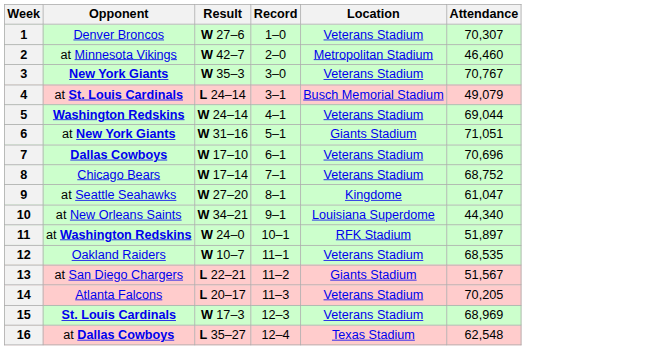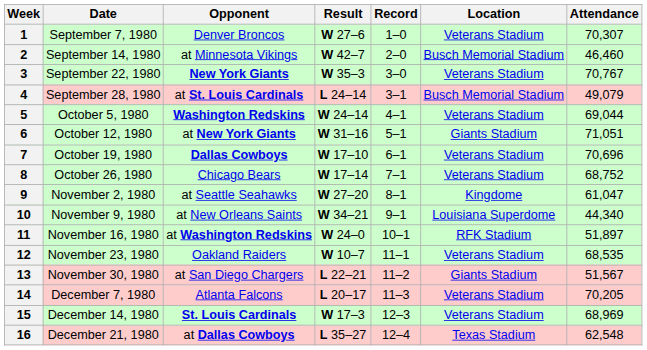+ column: (103, 14)
(373, 54) Metropolitan Stadium -> (494, 54) Busch Memorial Stadium
